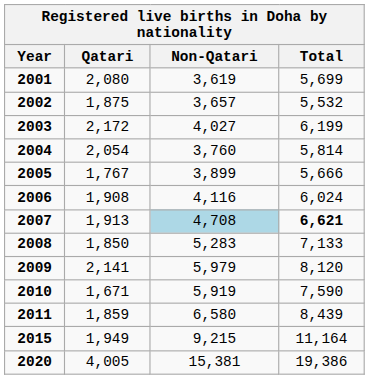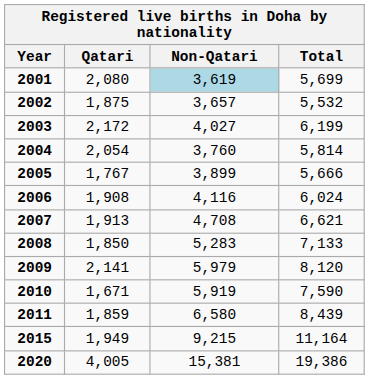(214, 80) no background -> (214, 80) lightblue background
(214, 221) lightblue background -> (214, 221) no background
(321, 221) bold -> (321, 221) normal
